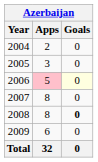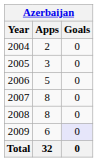(47, 81) pink background -> (47, 81) no background
(77, 81) lightyellow background -> (77, 81) no background
(77, 115) bold -> (77, 115) normal
(77, 132) no background -> (77, 132) lavender background
